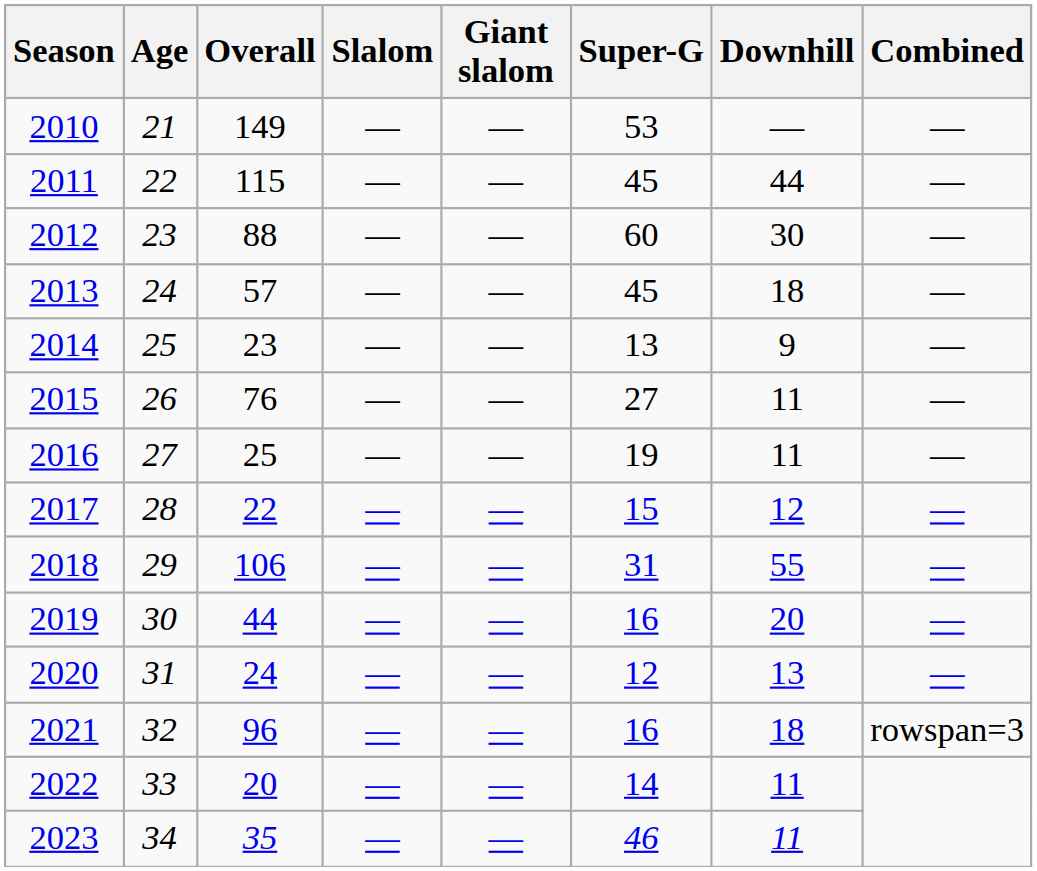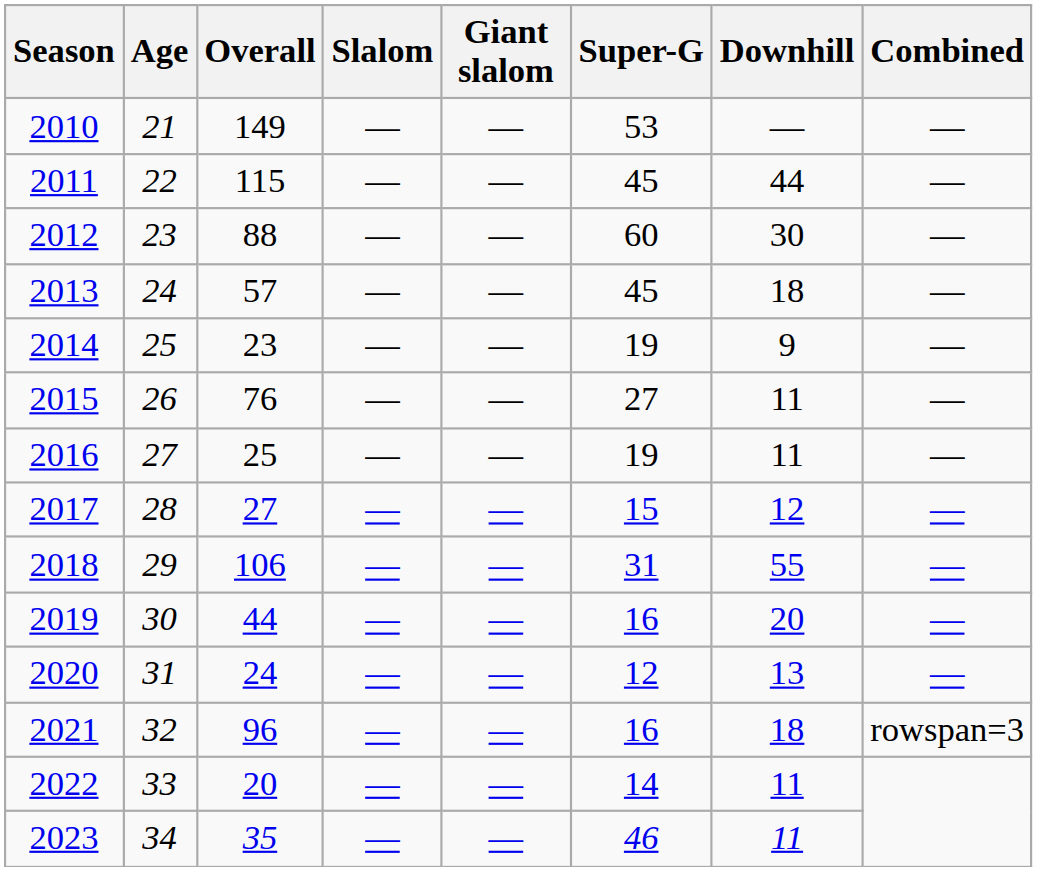(641, 344) 13 -> (641, 344) 19
(260, 509) 22 -> (260, 509) 27
